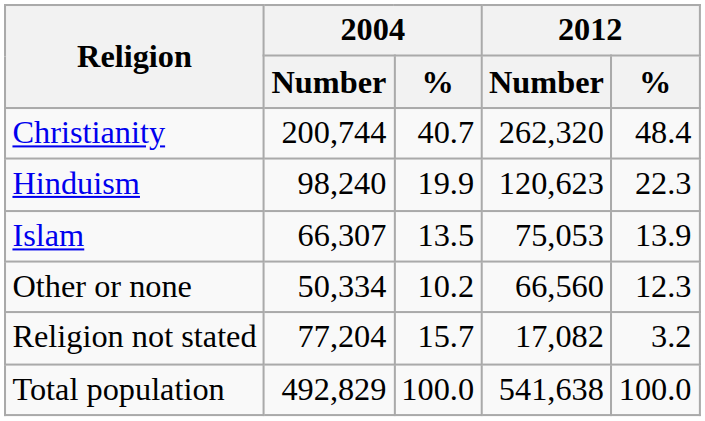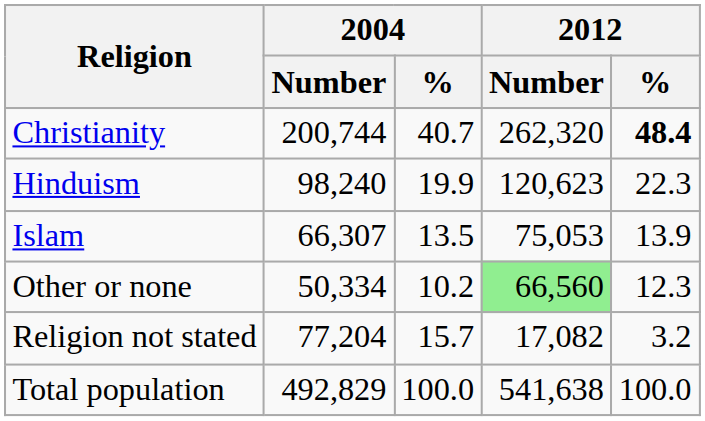(663, 132) normal -> (663, 132) bold
(559, 286) no background -> (559, 286) lightgreen background
